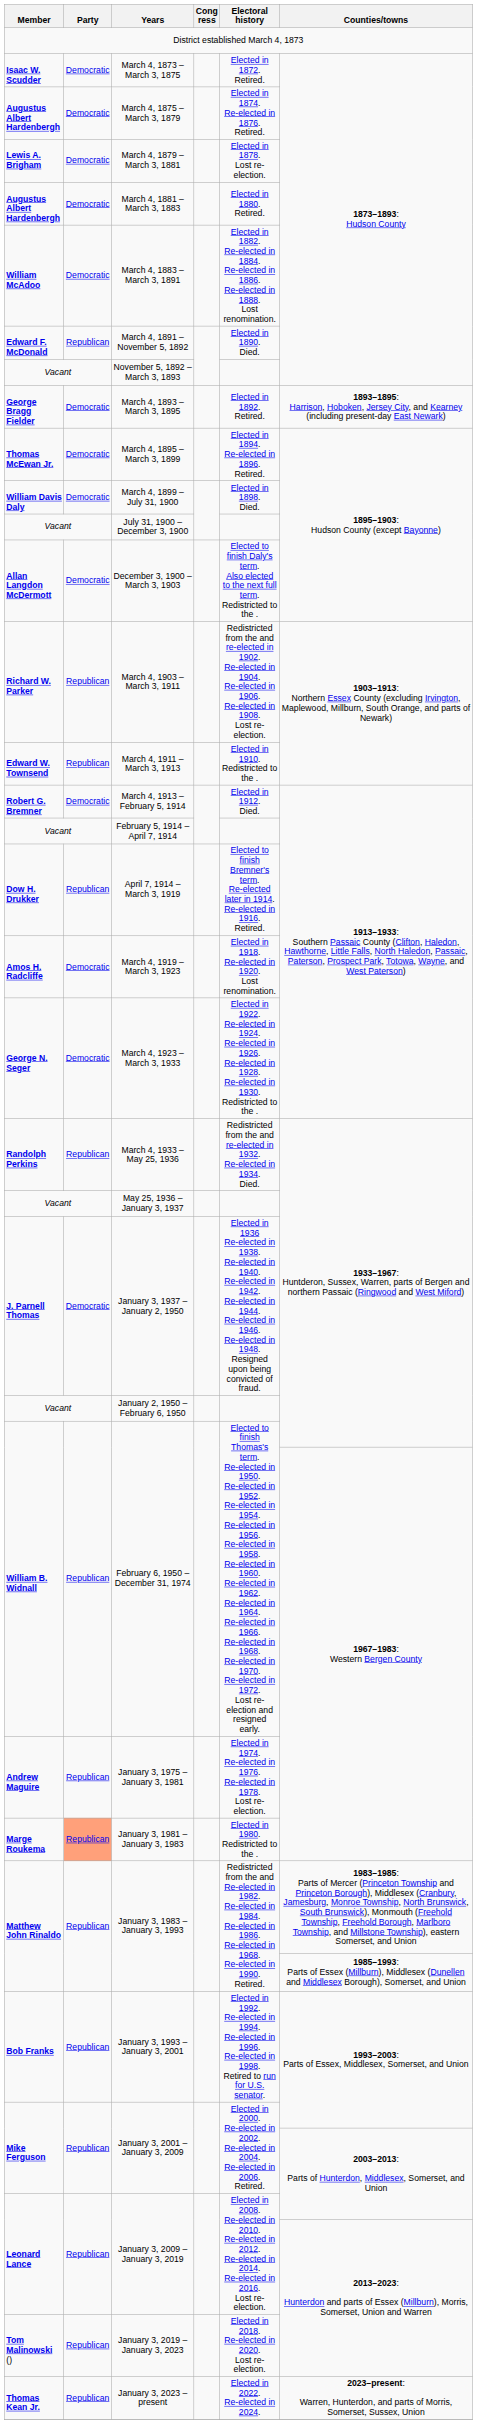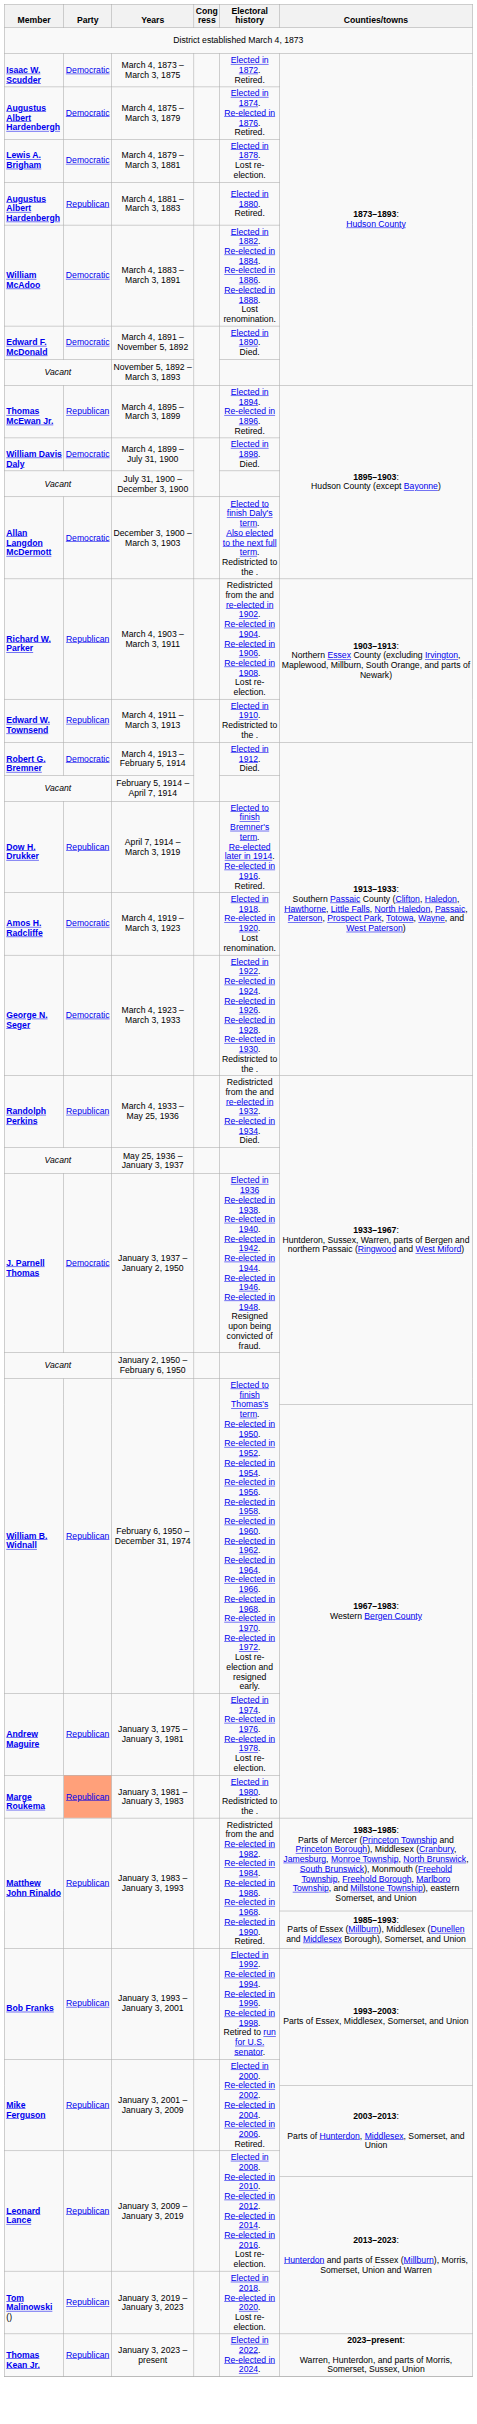(88, 203) Democratic -> (88, 203) Republican
(88, 343) Republican -> (88, 343) Democratic
- row: (21, 411)
(88, 454) Democratic -> (88, 411) Republican
